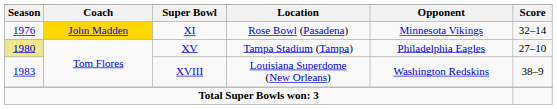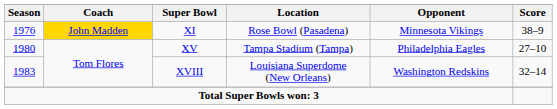(533, 30) 32–14 -> (533, 30) 38–9
(24, 48) khaki background -> (24, 48) no background
(533, 71) 38–9 -> (533, 71) 32–14
